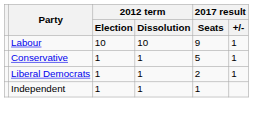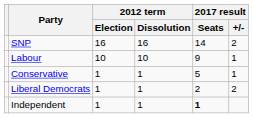+ row: (21, 43)
(234, 74) 1 -> (234, 89) 2
(198, 89) normal -> (198, 105) bold
